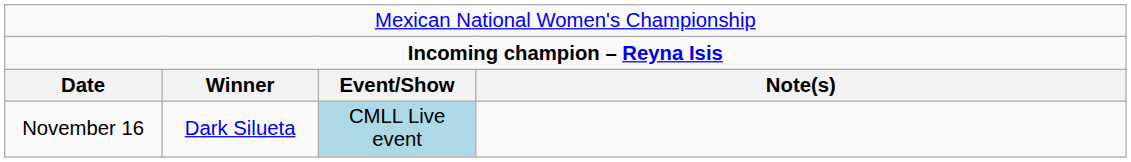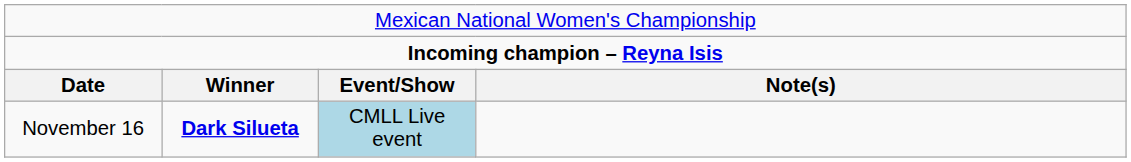(240, 128) normal -> (240, 128) bold
